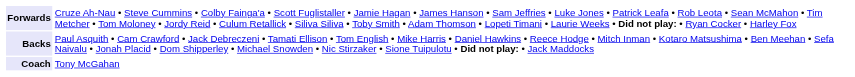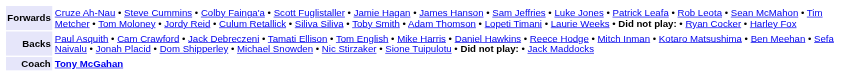(87, 64) normal -> (89, 64) bold
